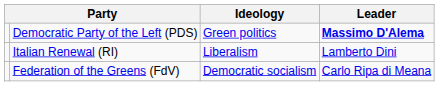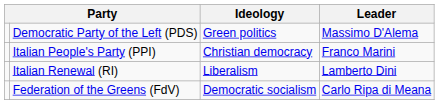(373, 33) bold -> (370, 33) normal
+ row: (84, 52)
